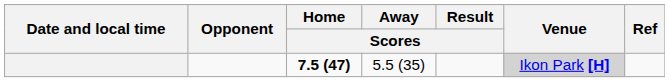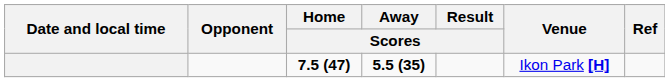(399, 65) normal -> (399, 65) bold
(564, 65) lightgrey background -> (564, 65) no background
